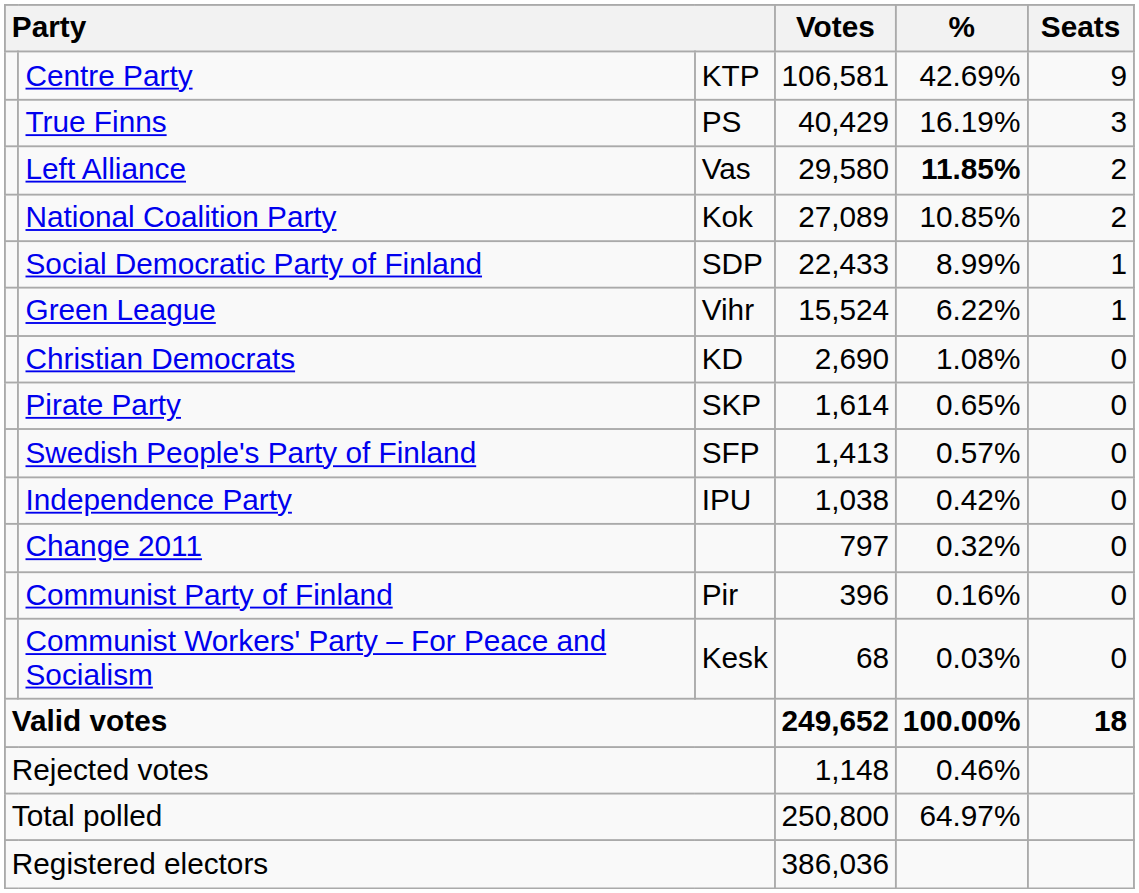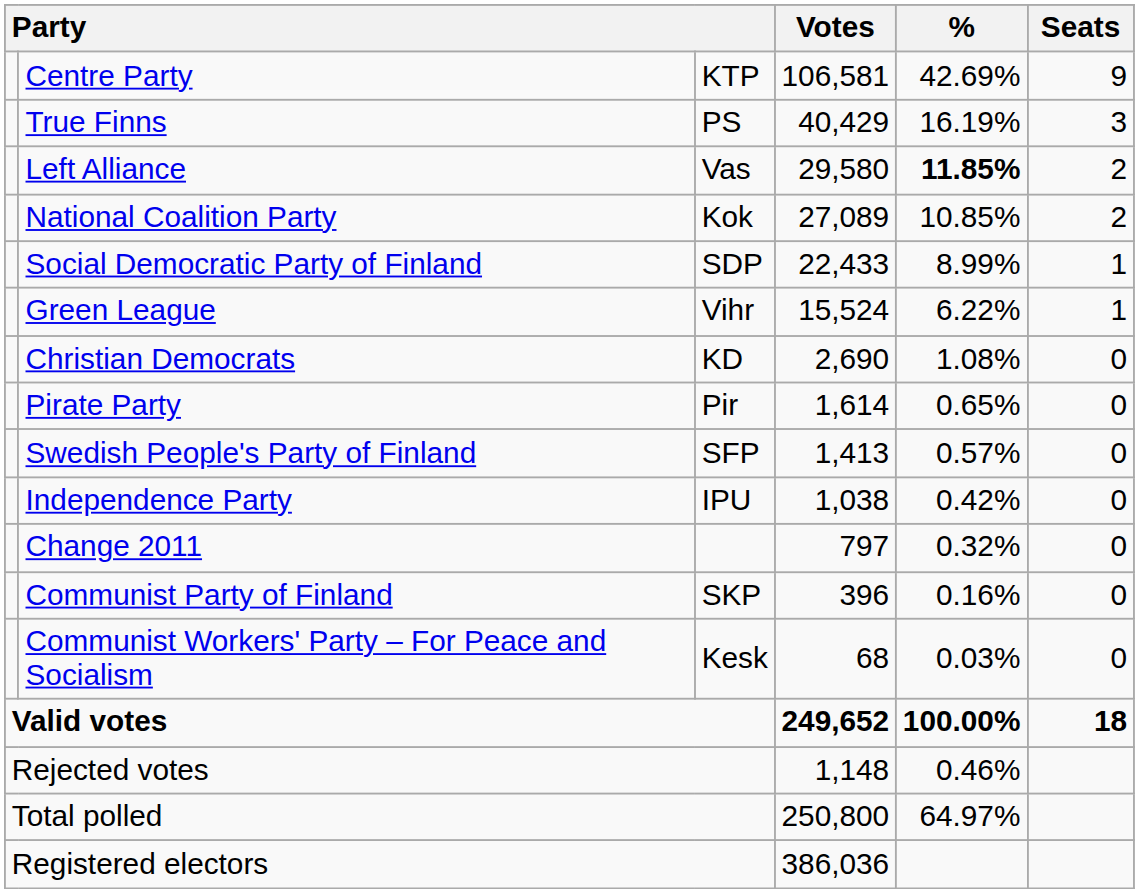(731, 405) SKP -> (720, 405) Pir
(720, 594) Pir -> (731, 594) SKP
